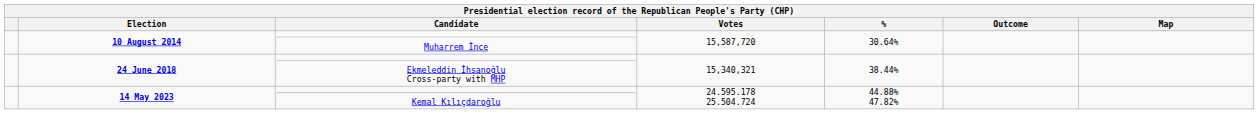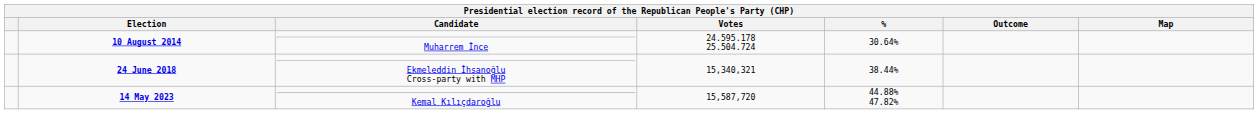(731, 42) 15,587,720 -> (731, 42) 24.595.178 25.504.724
(731, 97) 24.595.178 25.504.724 -> (731, 97) 15,587,720
